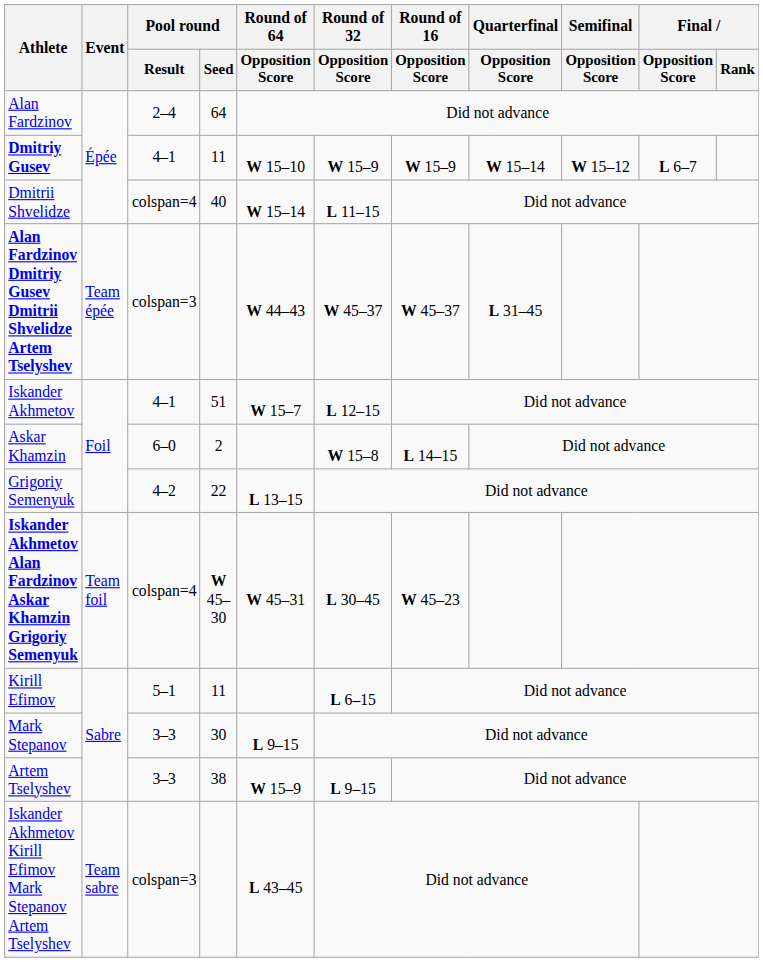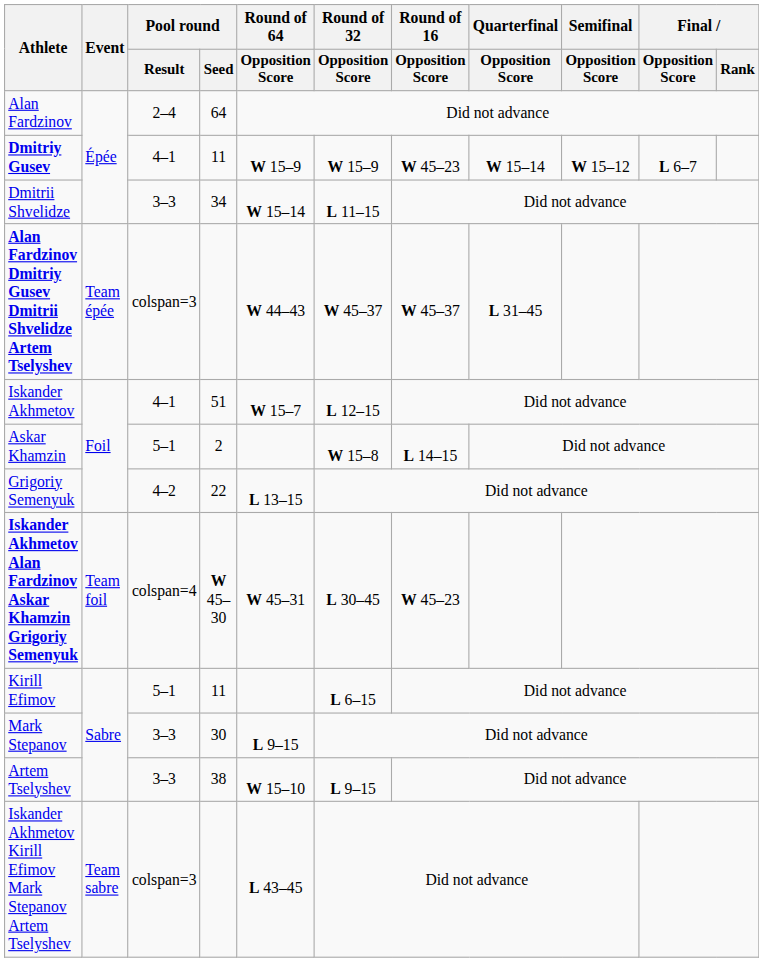(276, 167) W 15–10 -> (276, 167) W 15–9
(430, 167) W 15–9 -> (430, 167) W 45–23
(164, 202) colspan=4 -> (164, 202) 3–3
(219, 202) 40 -> (219, 202) 34
(164, 446) 6–0 -> (164, 446) 5–1
(276, 789) W 15–9 -> (276, 789) W 15–10
